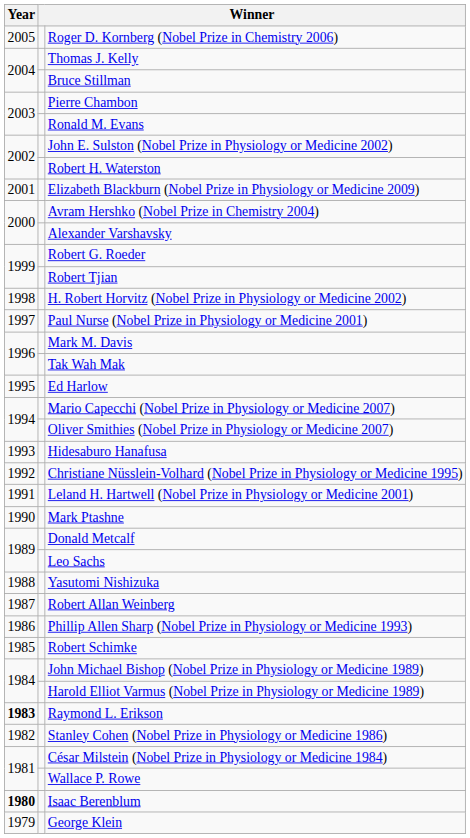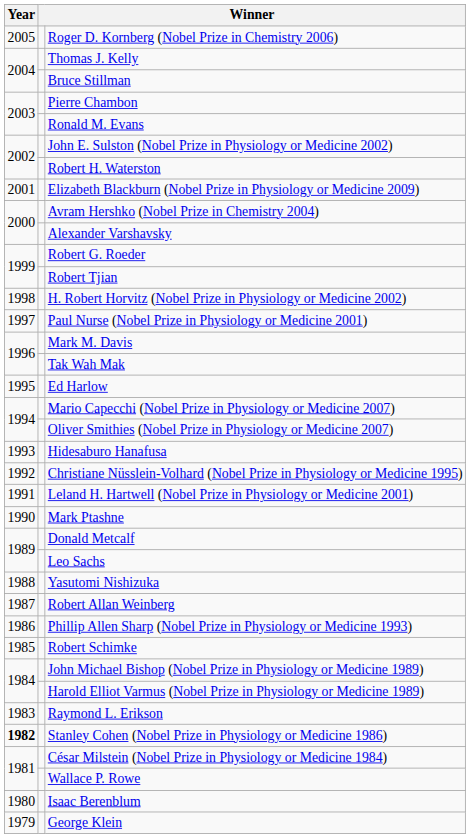(21, 713) bold -> (21, 713) normal
(21, 735) normal -> (21, 735) bold
(21, 801) bold -> (21, 801) normal
